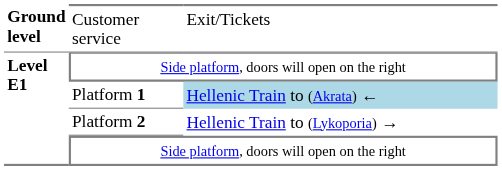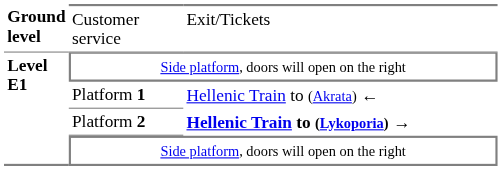(282, 95) lightblue background -> (282, 95) no background
(292, 122) normal -> (298, 122) bold
